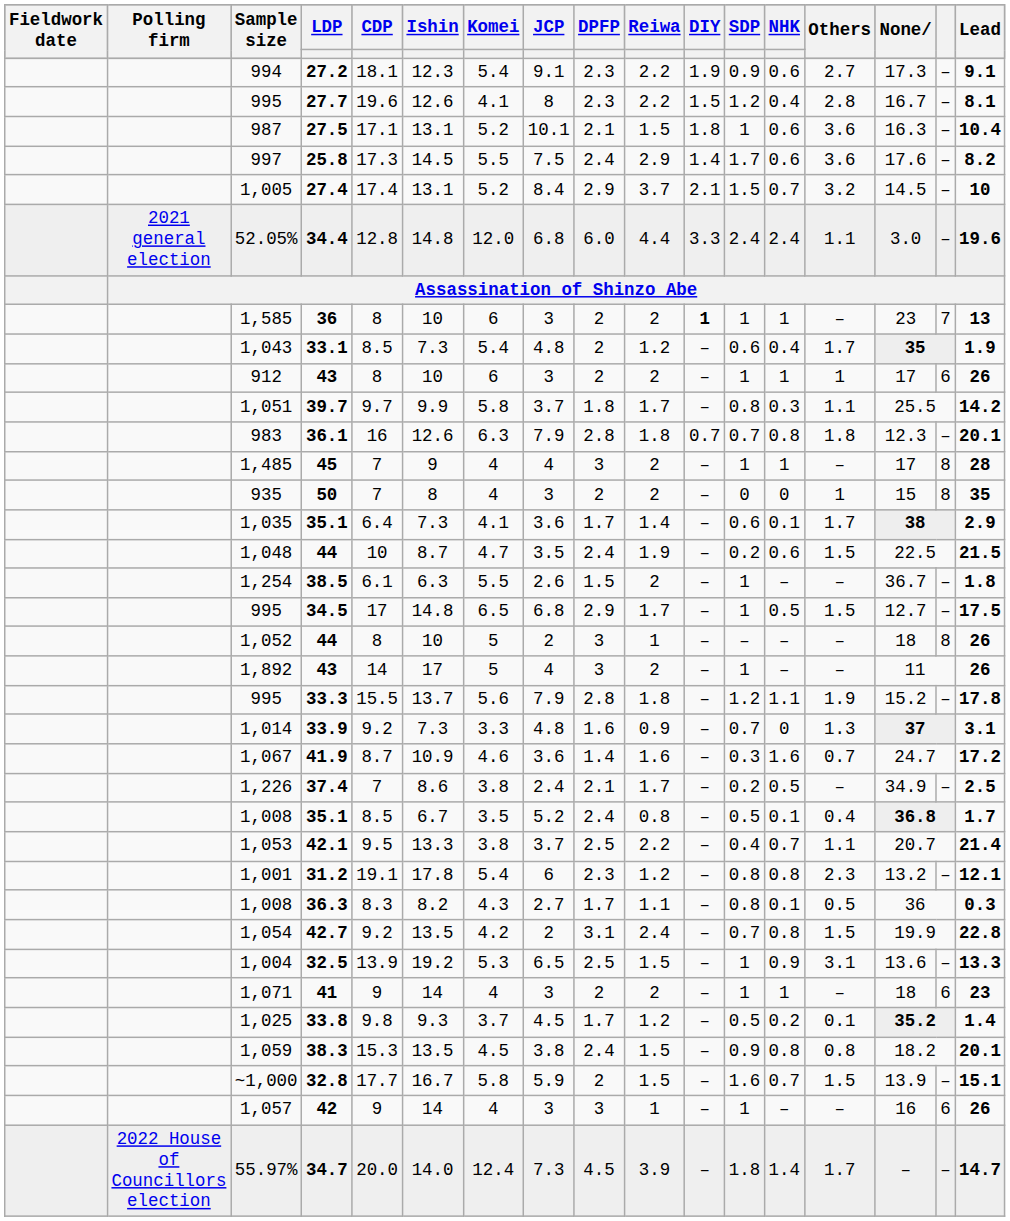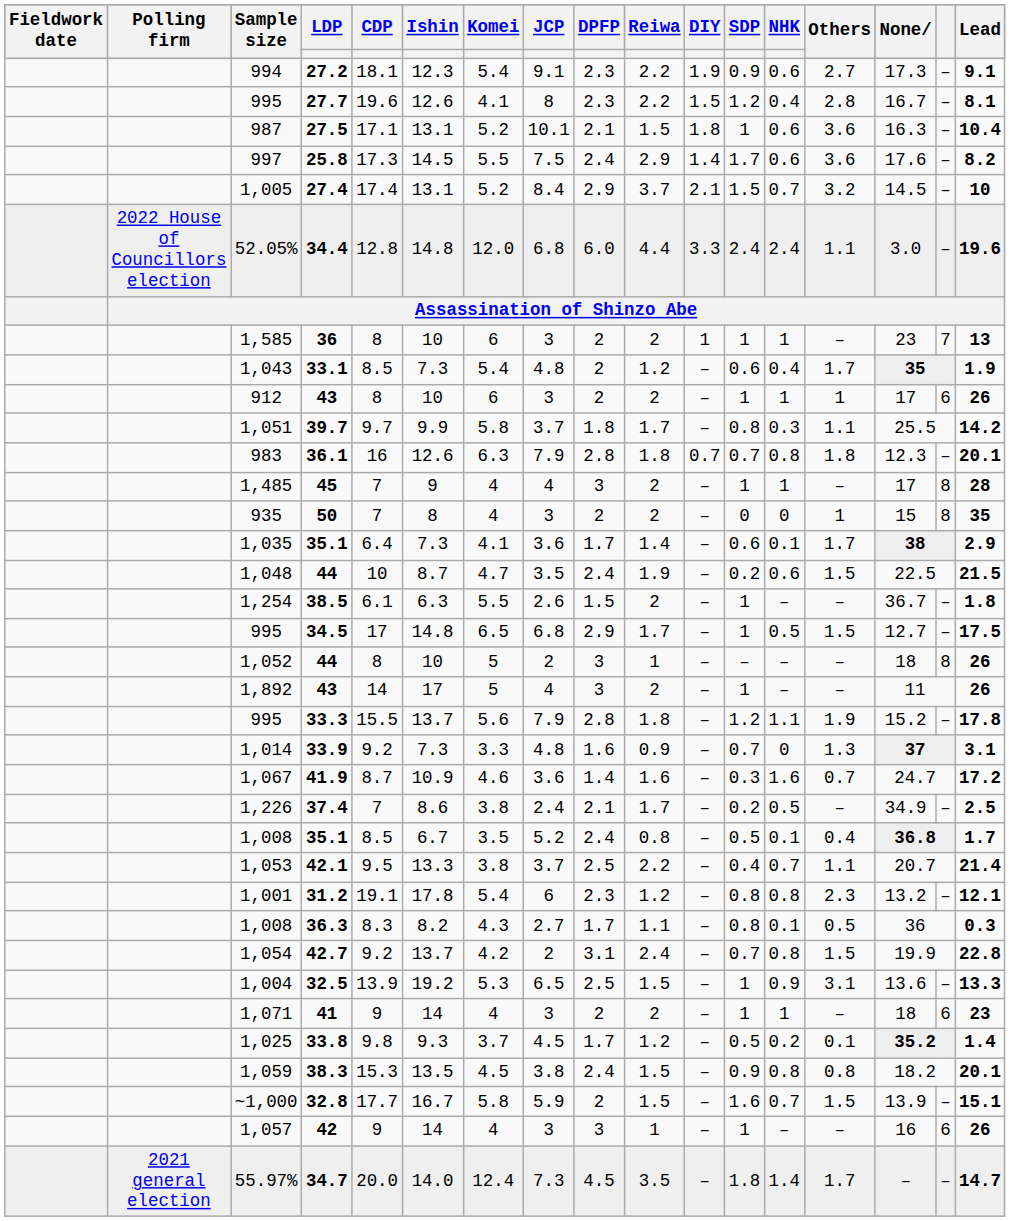(169, 240) 2021 general election -> (169, 250) 2022 House of Councillors election
(705, 319) bold -> (705, 340) normal
(433, 934) 13.5 -> (433, 955) 13.7
(169, 1170) 2022 House of Councillors election -> (169, 1181) 2021 general election
(654, 1170) 3.9 -> (654, 1181) 3.5
